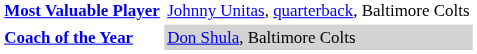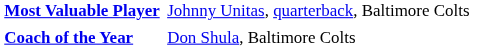(261, 37) lightgrey background -> (261, 37) no background
